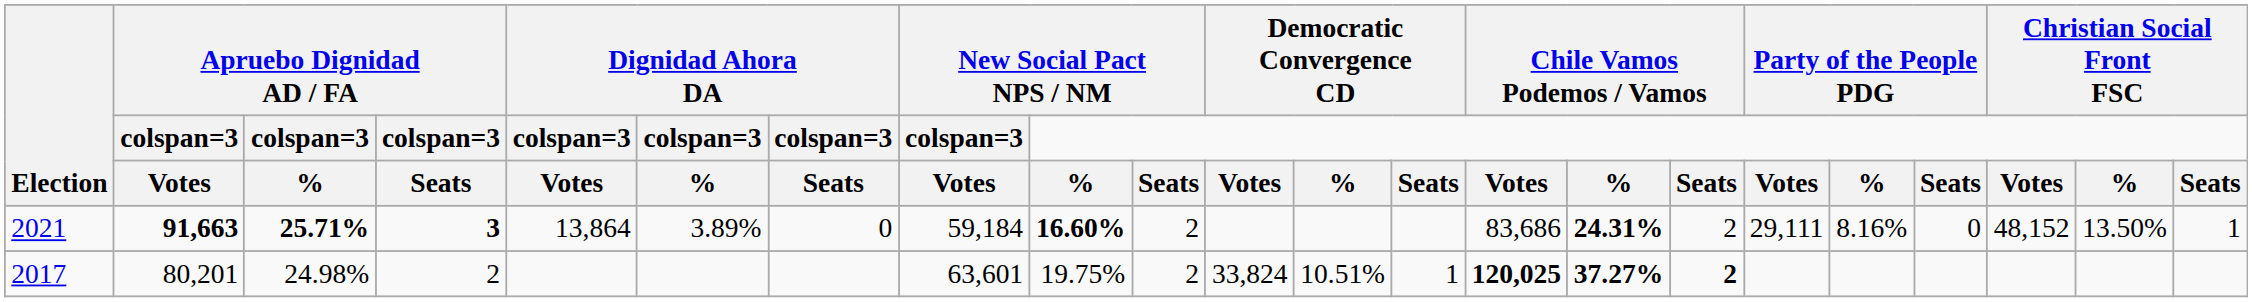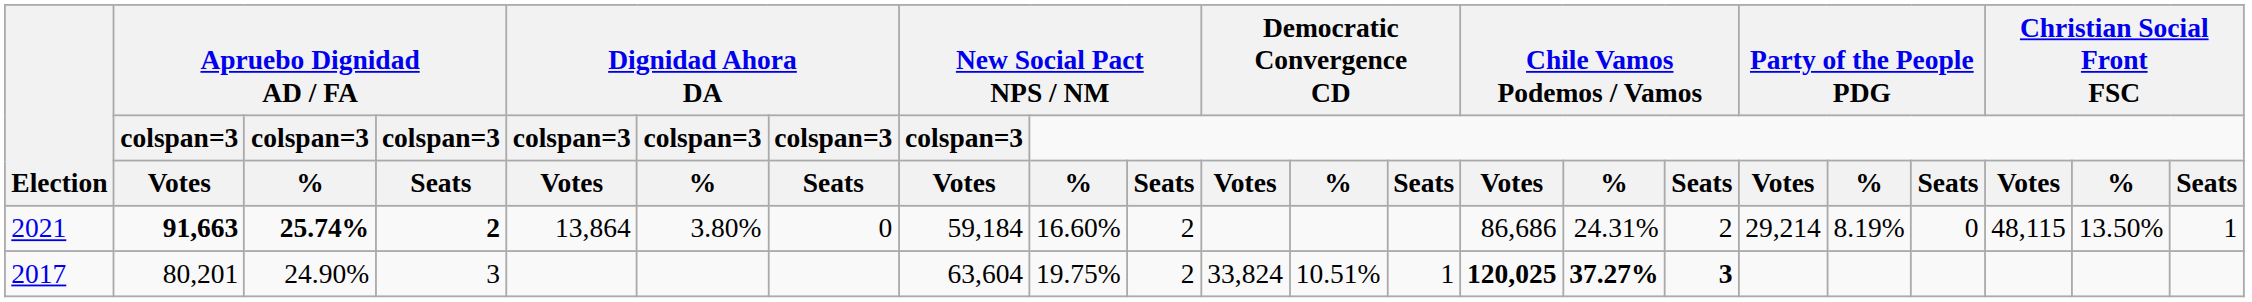(324, 228) 25.71% -> (324, 228) 25.74%
(493, 228) 3 -> (493, 228) 2
(726, 228) 3.89% -> (726, 228) 3.80%
(1081, 228) bold -> (1078, 228) normal
(1523, 228) 83,686 -> (1519, 228) 86,686
(1618, 228) bold -> (1616, 228) normal
(1787, 228) 29,111 -> (1783, 228) 29,214
(1872, 228) 8.16% -> (1869, 228) 8.19%
(2032, 228) 48,152 -> (2029, 228) 48,115
(327, 273) 24.98% -> (327, 273) 24.90%
(493, 273) 2 -> (493, 273) 3
(985, 273) 63,601 -> (985, 273) 63,604
(1730, 273) 2 -> (1726, 273) 3
